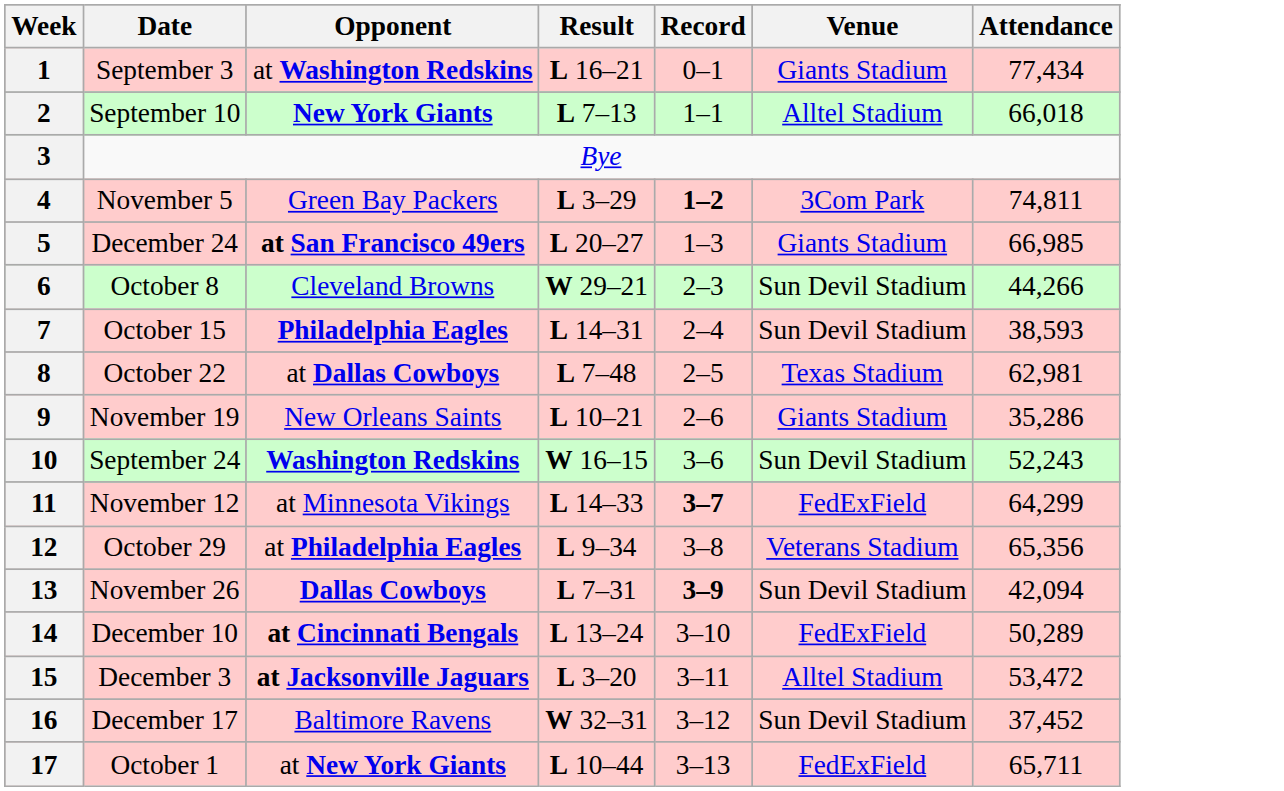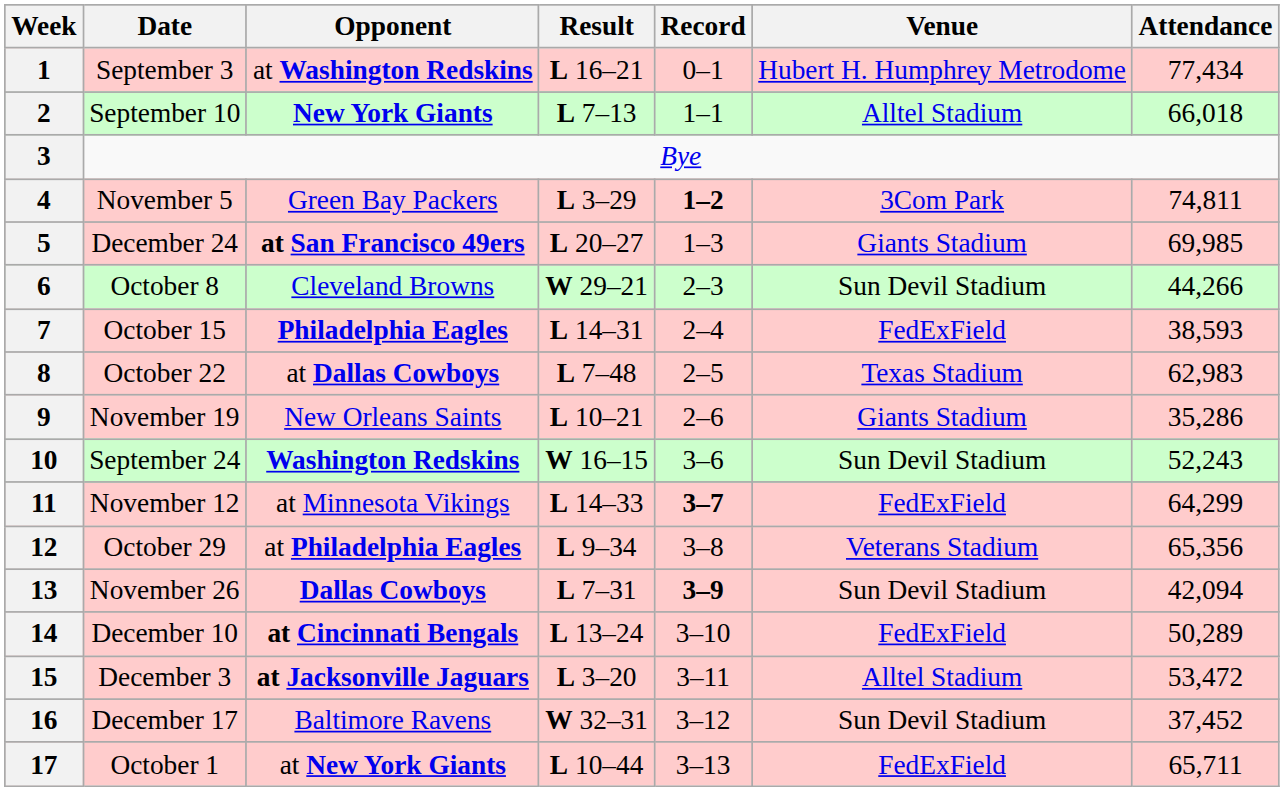(862, 69) Giants Stadium -> (942, 69) Hubert H. Humphrey Metrodome
(1046, 243) 66,985 -> (1205, 243) 69,985
(862, 329) Sun Devil Stadium -> (942, 329) FedExField
(1046, 373) 62,981 -> (1205, 373) 62,983
